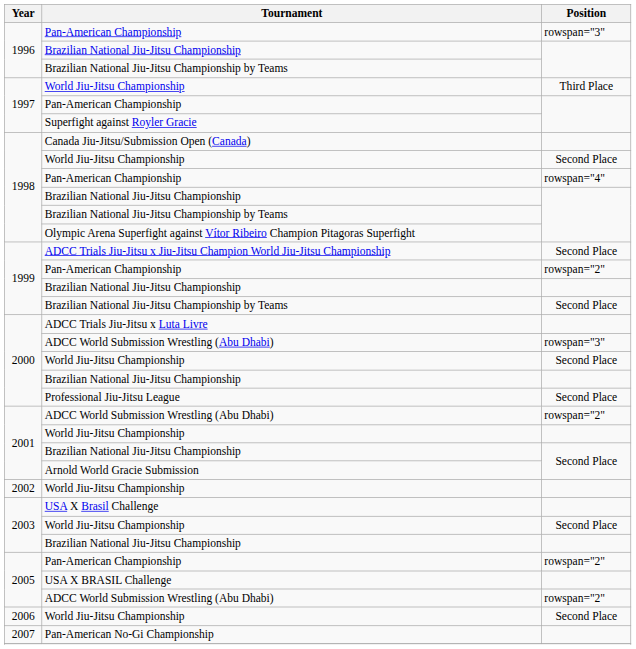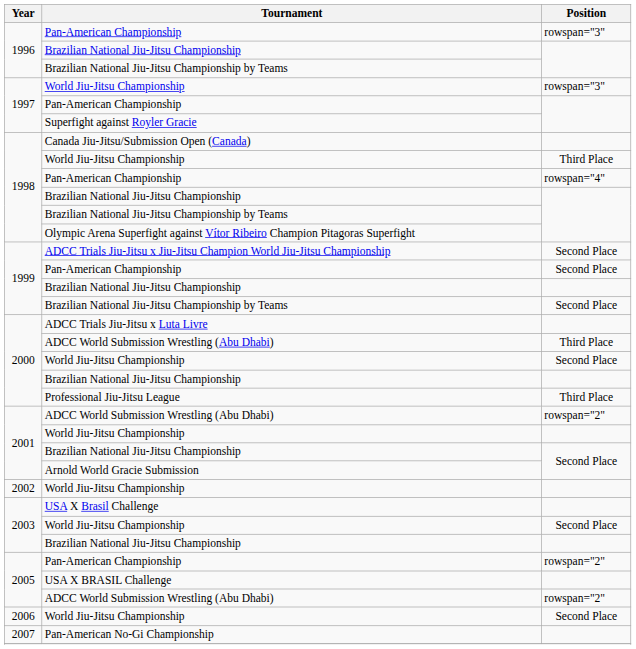(586, 86) Third Place -> (575, 86) rowspan="3"
(586, 159) Second Place -> (586, 159) Third Place
(575, 269) rowspan="2" -> (586, 269) Second Place
(575, 342) rowspan="3" -> (586, 342) Third Place
(586, 397) Second Place -> (586, 397) Third Place
